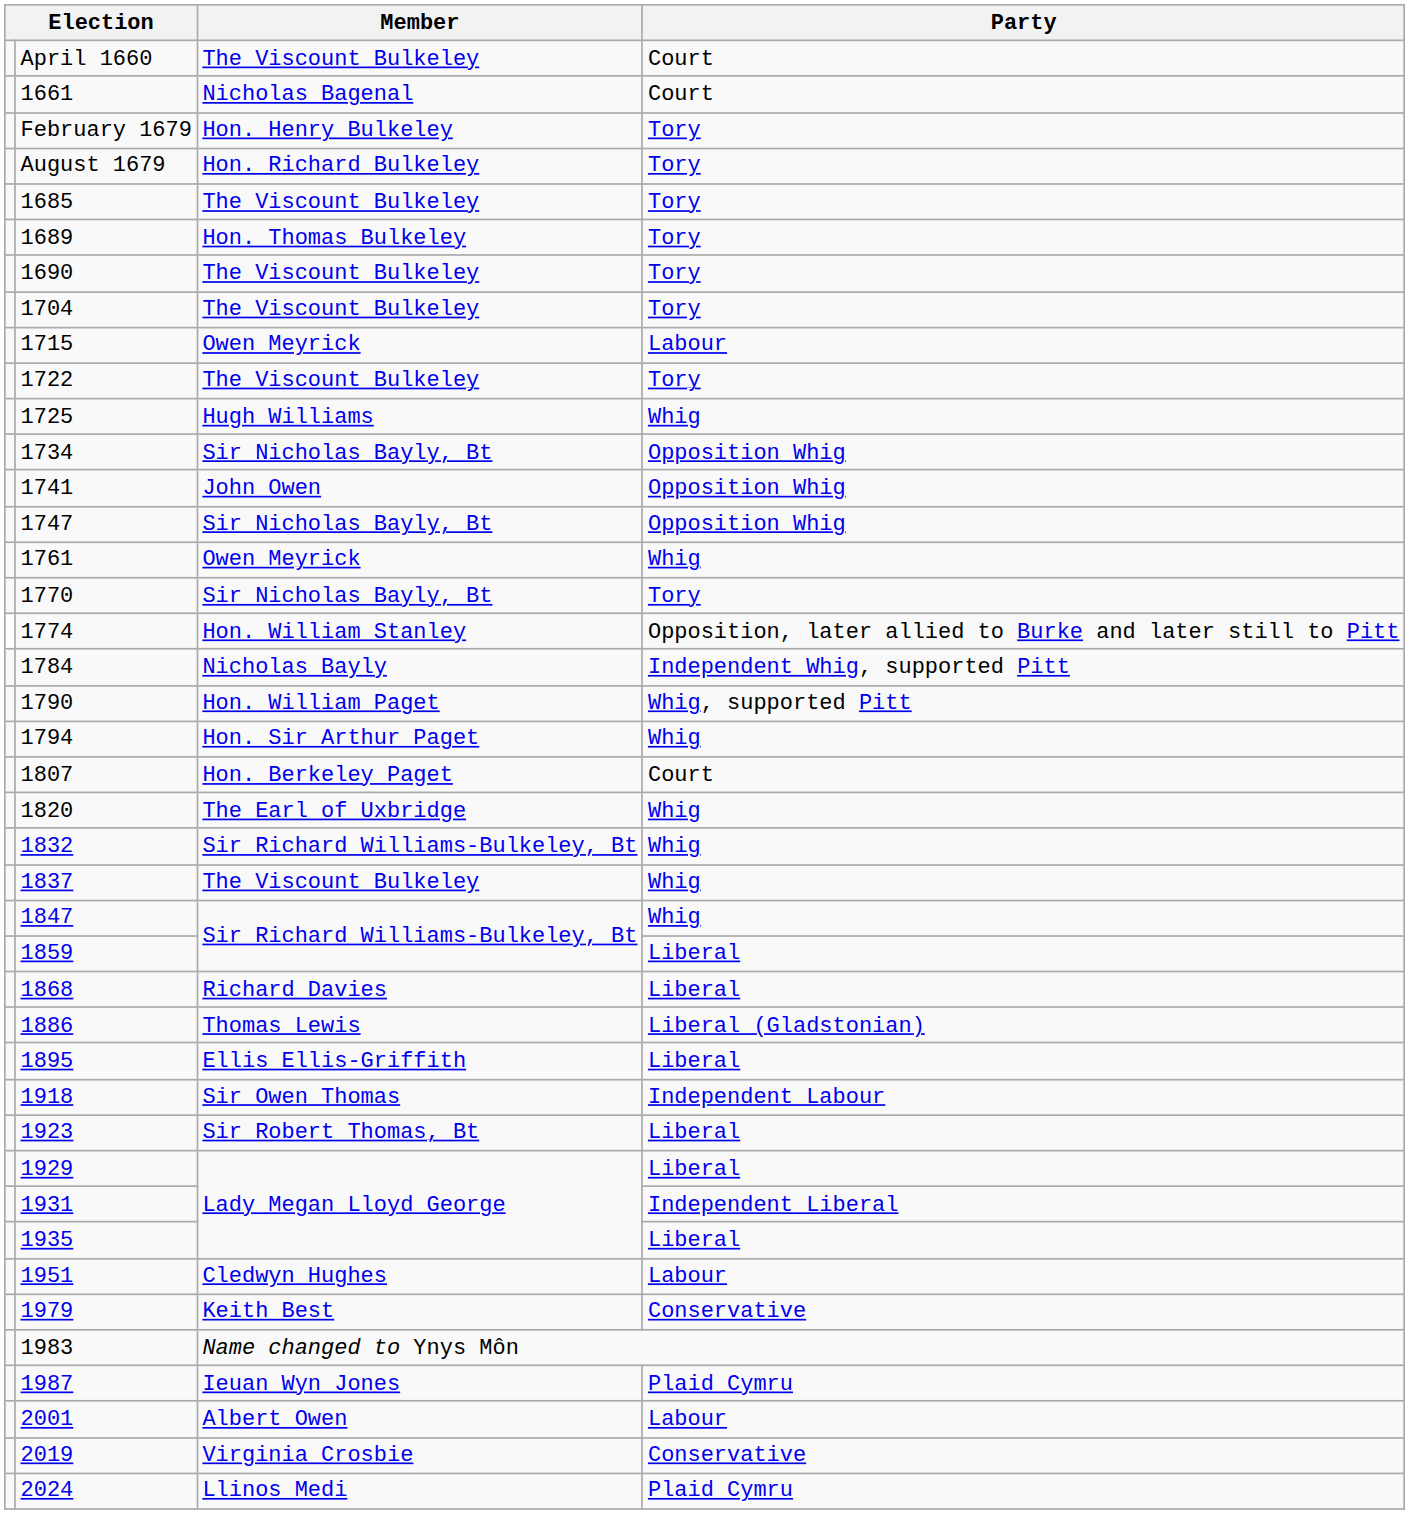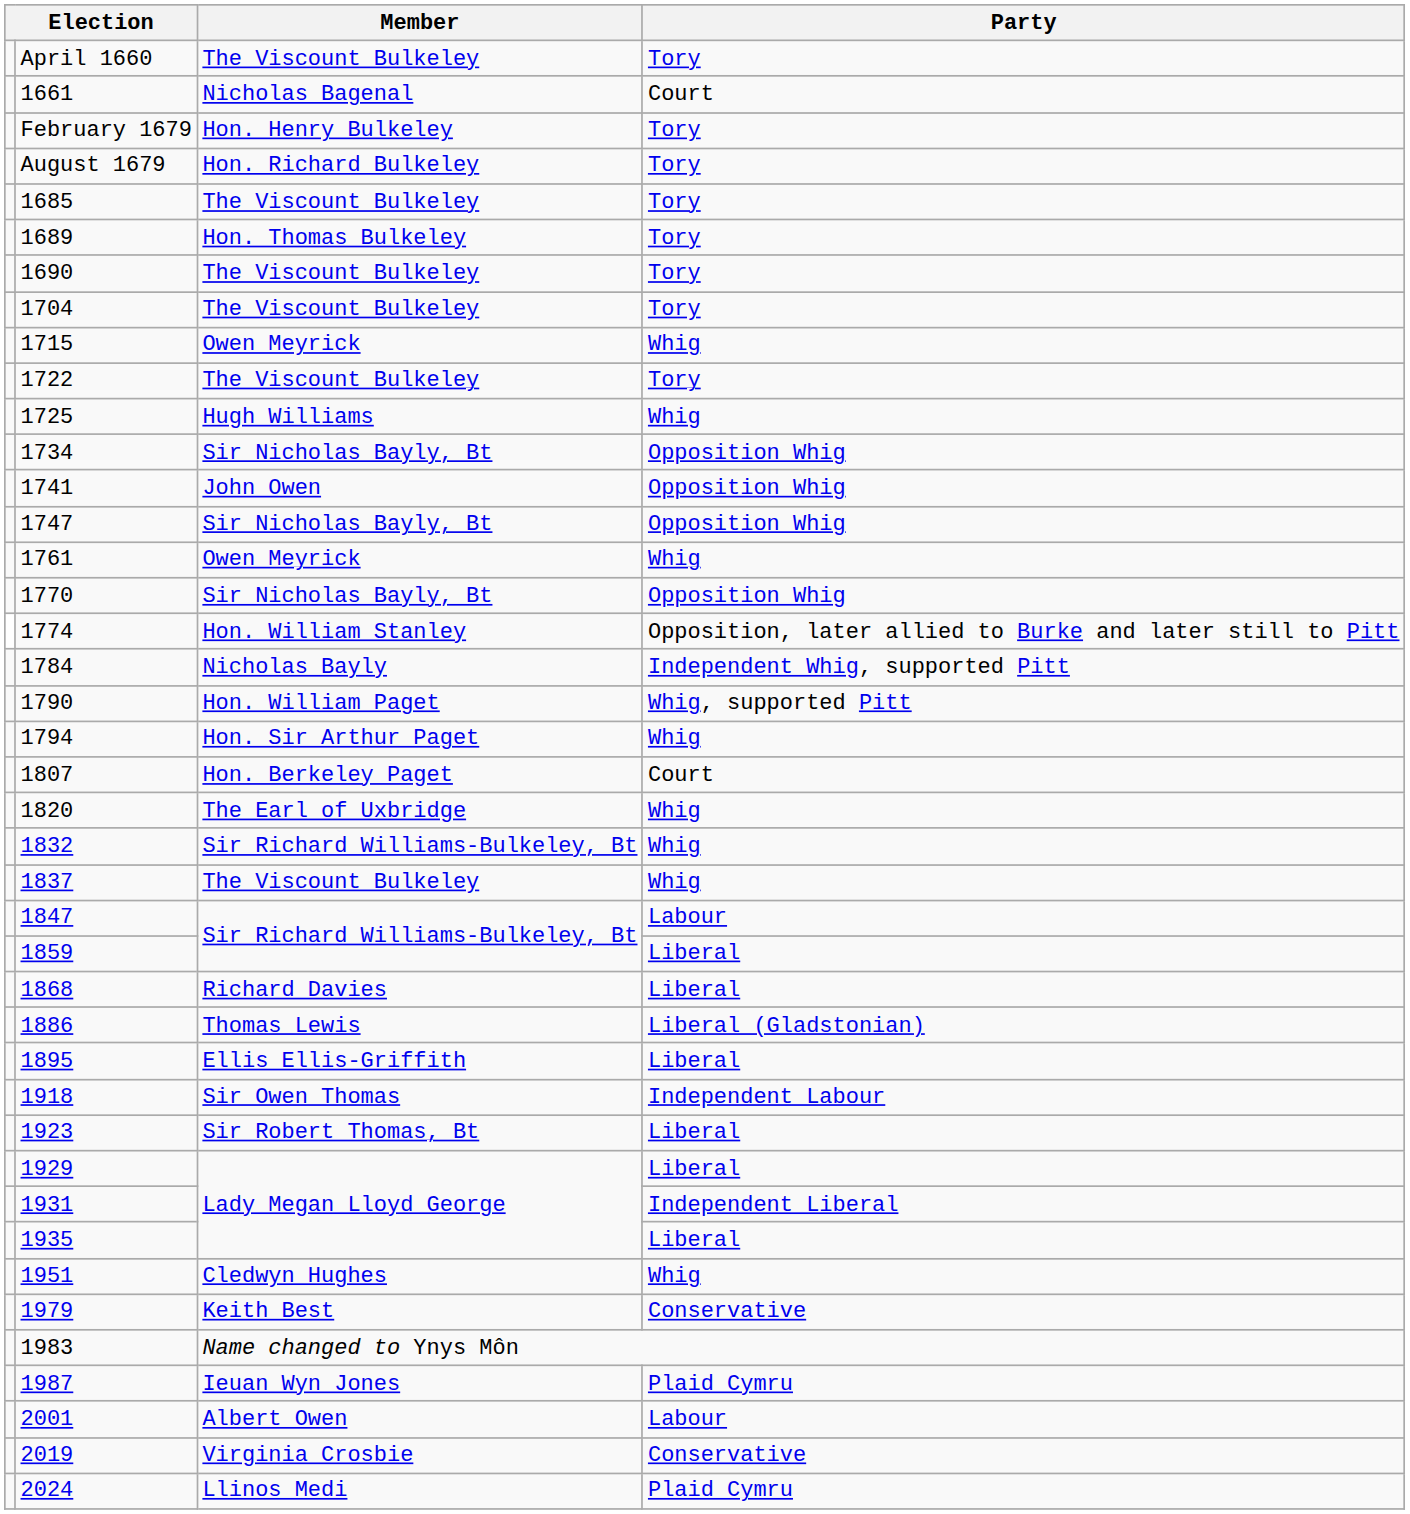(681, 59) Court -> (674, 59) Tory
(687, 345) Labour -> (674, 345) Whig
(674, 596) Tory -> (747, 596) Opposition Whig
(674, 918) Whig -> (687, 918) Labour
(687, 1276) Labour -> (674, 1276) Whig
